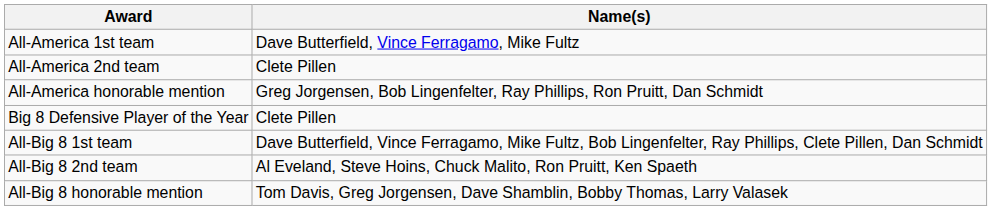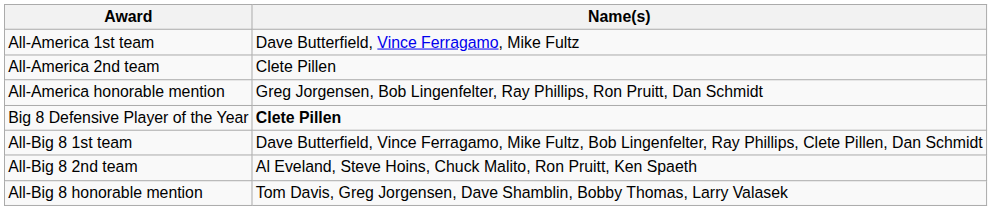(296, 117) normal -> (299, 117) bold
